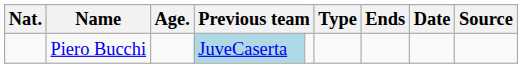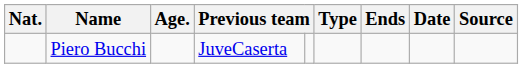(243, 48) lightblue background -> (243, 48) no background
